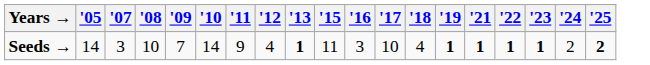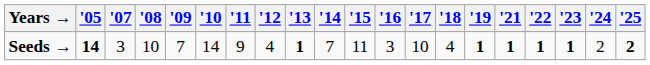+ column: (330, 18)
(90, 45) normal -> (90, 45) bold
